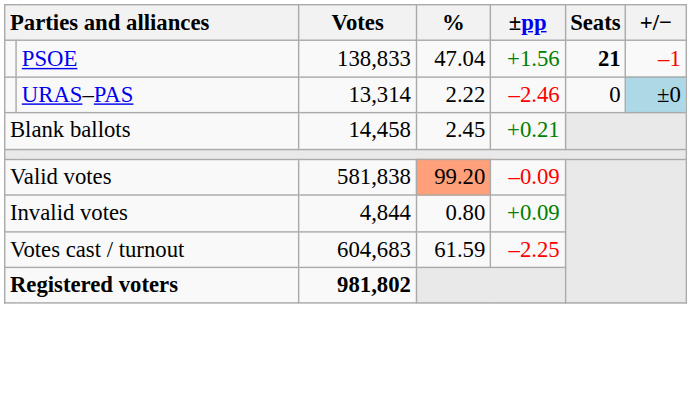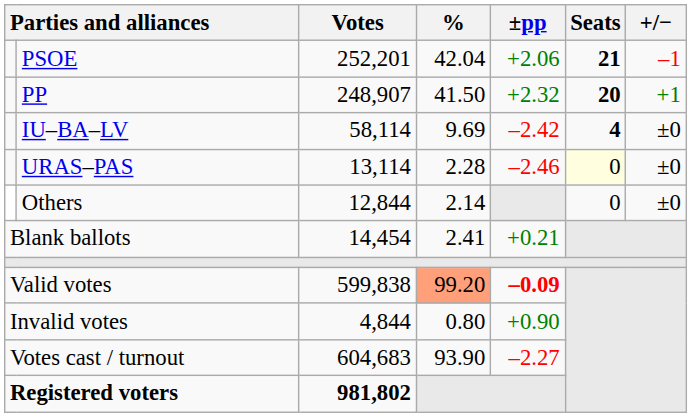(374, 58) 138,833 -> (374, 58) 252,201
(460, 58) 47.04 -> (460, 58) 42.04
(533, 58) +1.56 -> (533, 58) +2.06
+ row: (34, 94)
+ row: (75, 130)
(380, 94) 13,314 -> (380, 166) 13,114
(465, 94) 2.22 -> (465, 166) 2.28
(615, 94) no background -> (615, 166) lightyellow background
(669, 94) lightblue background -> (669, 166) no background
+ row: (52, 202)
(380, 130) 14,458 -> (380, 238) 14,454
(465, 130) 2.45 -> (465, 238) 2.41
(374, 177) 581,838 -> (374, 285) 599,838
(534, 177) normal -> (534, 285) bold
(533, 213) +0.09 -> (533, 321) +0.90
(460, 249) 61.59 -> (460, 357) 93.90
(534, 249) –2.25 -> (534, 357) –2.27
